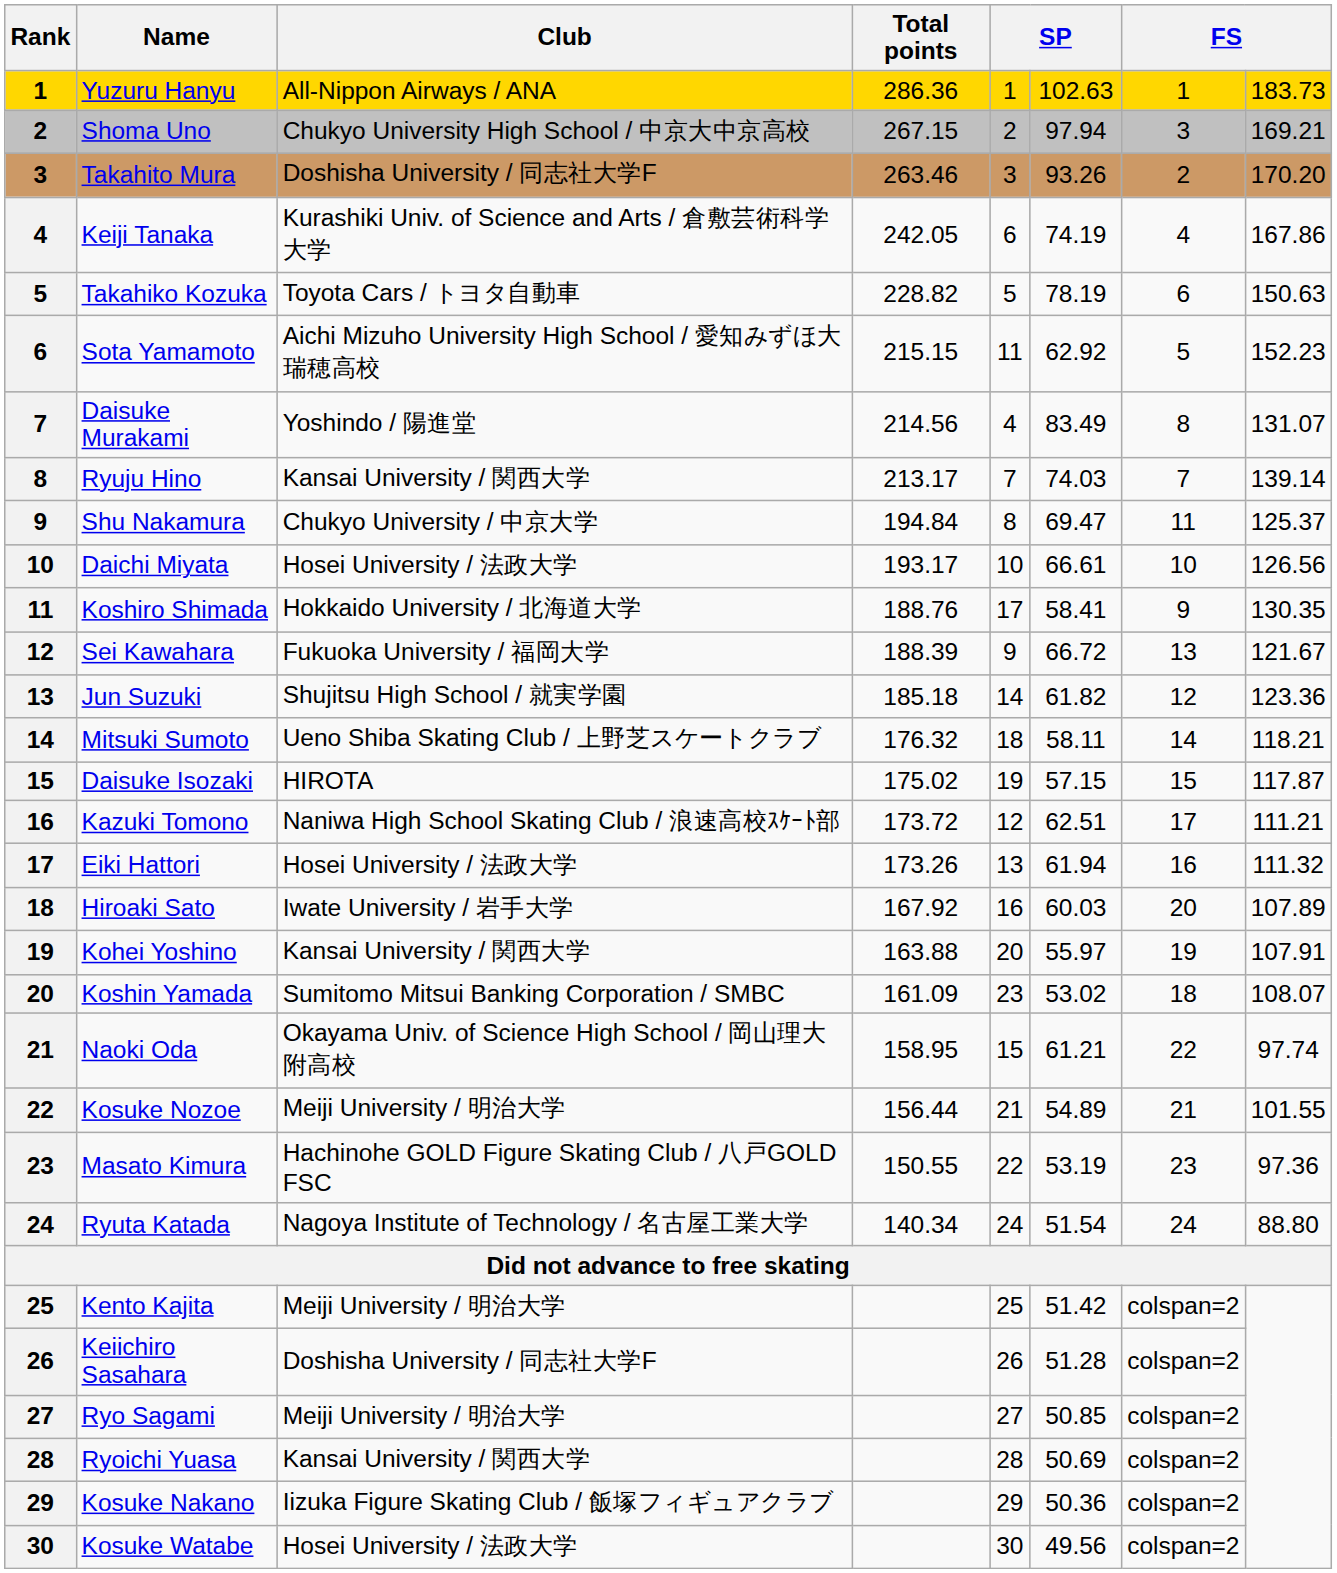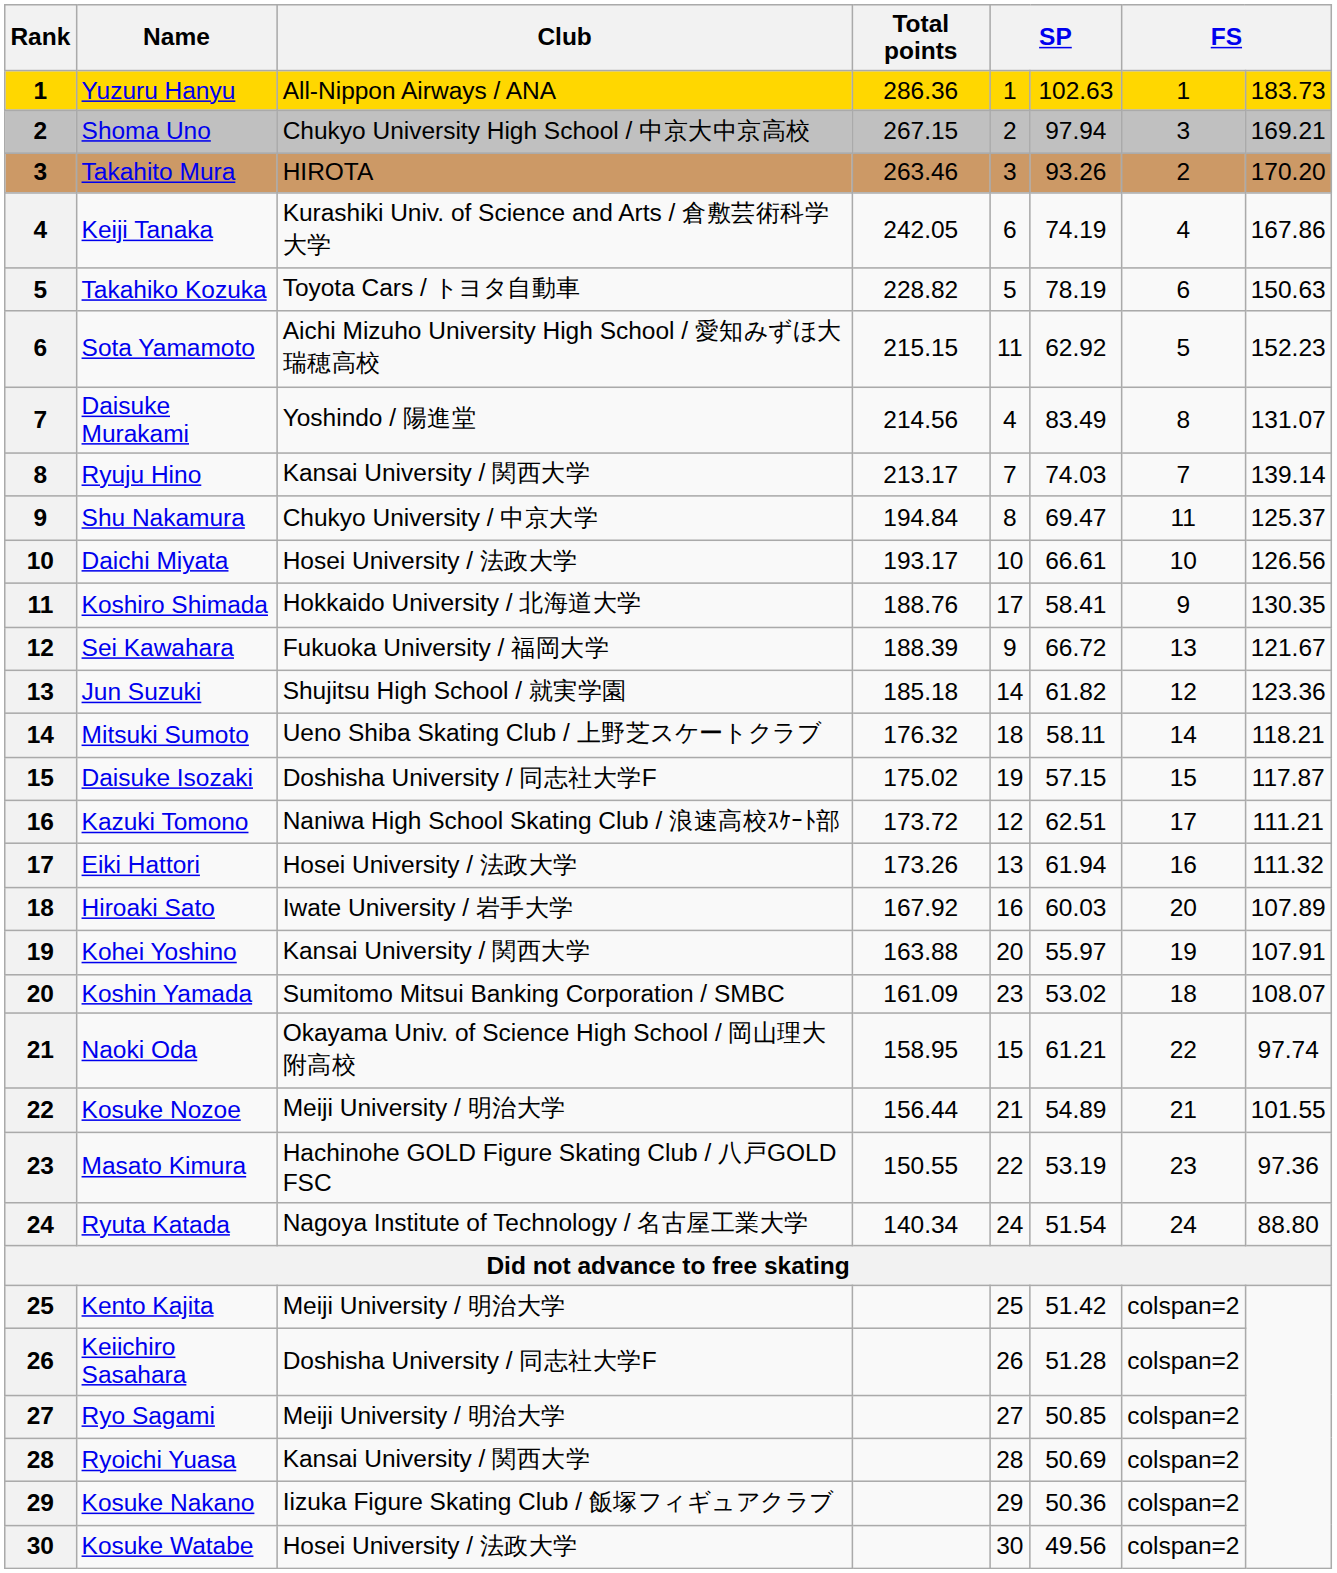(470, 174) Doshisha University / 同志社大学F -> (328, 172) HIROTA
(328, 780) HIROTA -> (470, 777) Doshisha University / 同志社大学F
